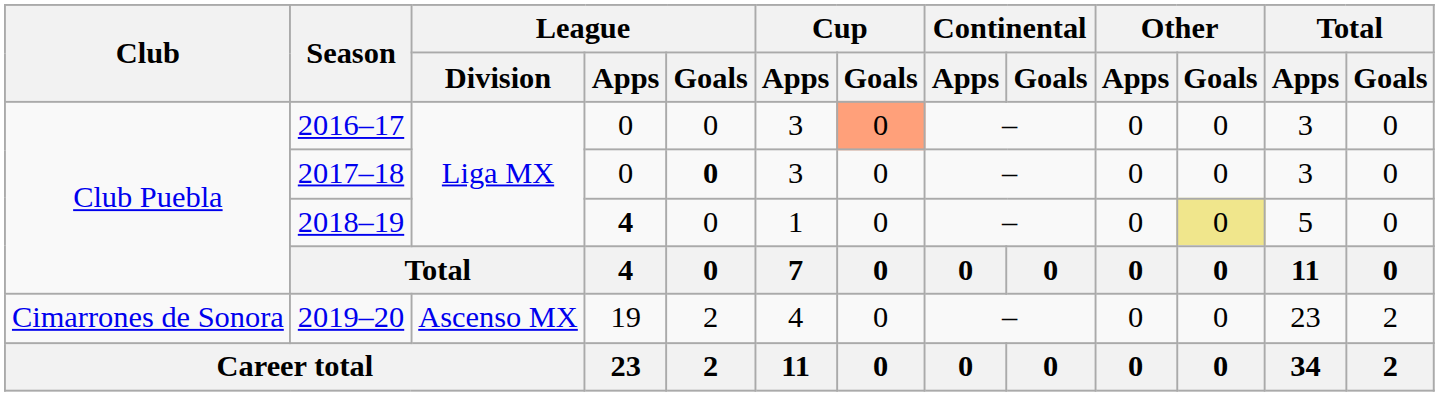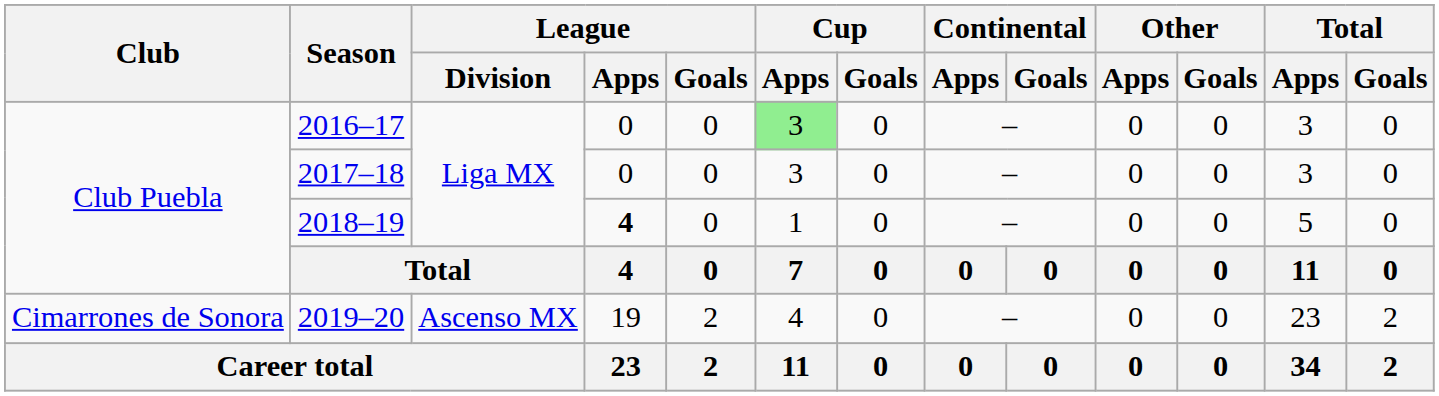(796, 125) no background -> (796, 125) lightgreen background
(881, 125) lightsalmon background -> (881, 125) no background
(711, 173) bold -> (711, 173) normal
(1221, 221) khaki background -> (1221, 221) no background
